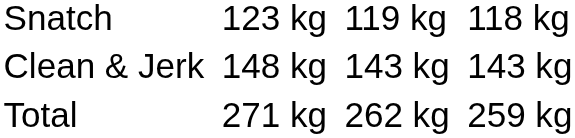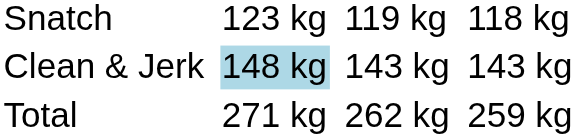(274, 66) no background -> (274, 66) lightblue background
